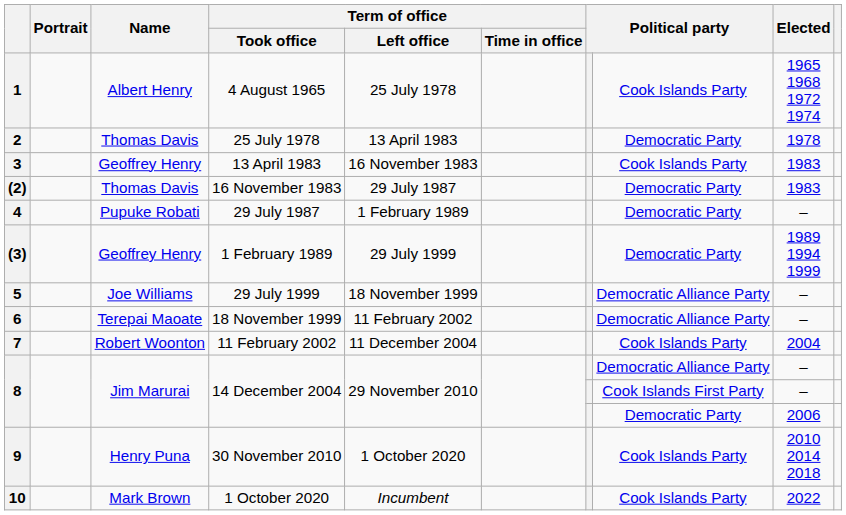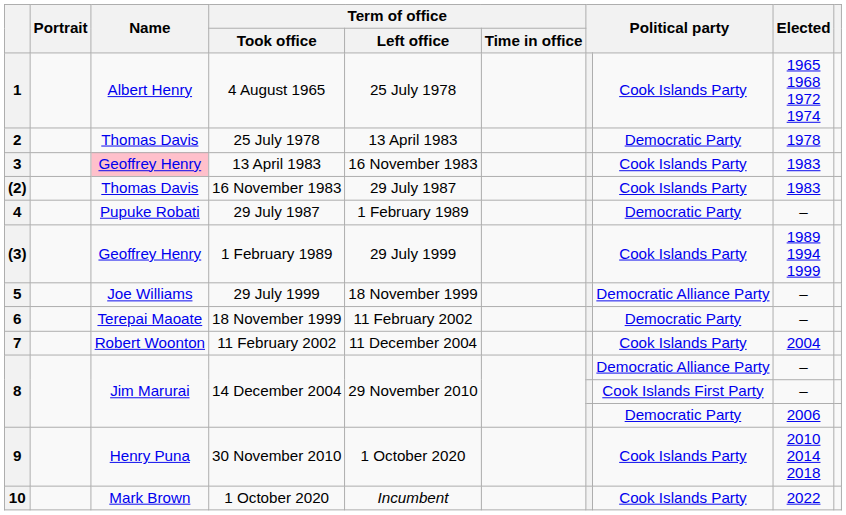(150, 164) no background -> (150, 164) pink background
(683, 188) Democratic Party -> (683, 188) Cook Islands Party
(683, 253) Democratic Party -> (683, 253) Cook Islands Party
(683, 319) Democratic Alliance Party -> (683, 319) Democratic Party
